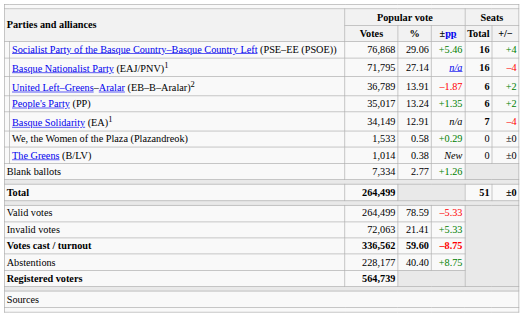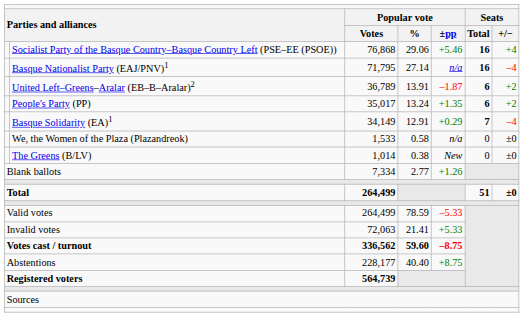(456, 121) n/a -> (451, 121) +0.29
(451, 139) +0.29 -> (456, 139) n/a
